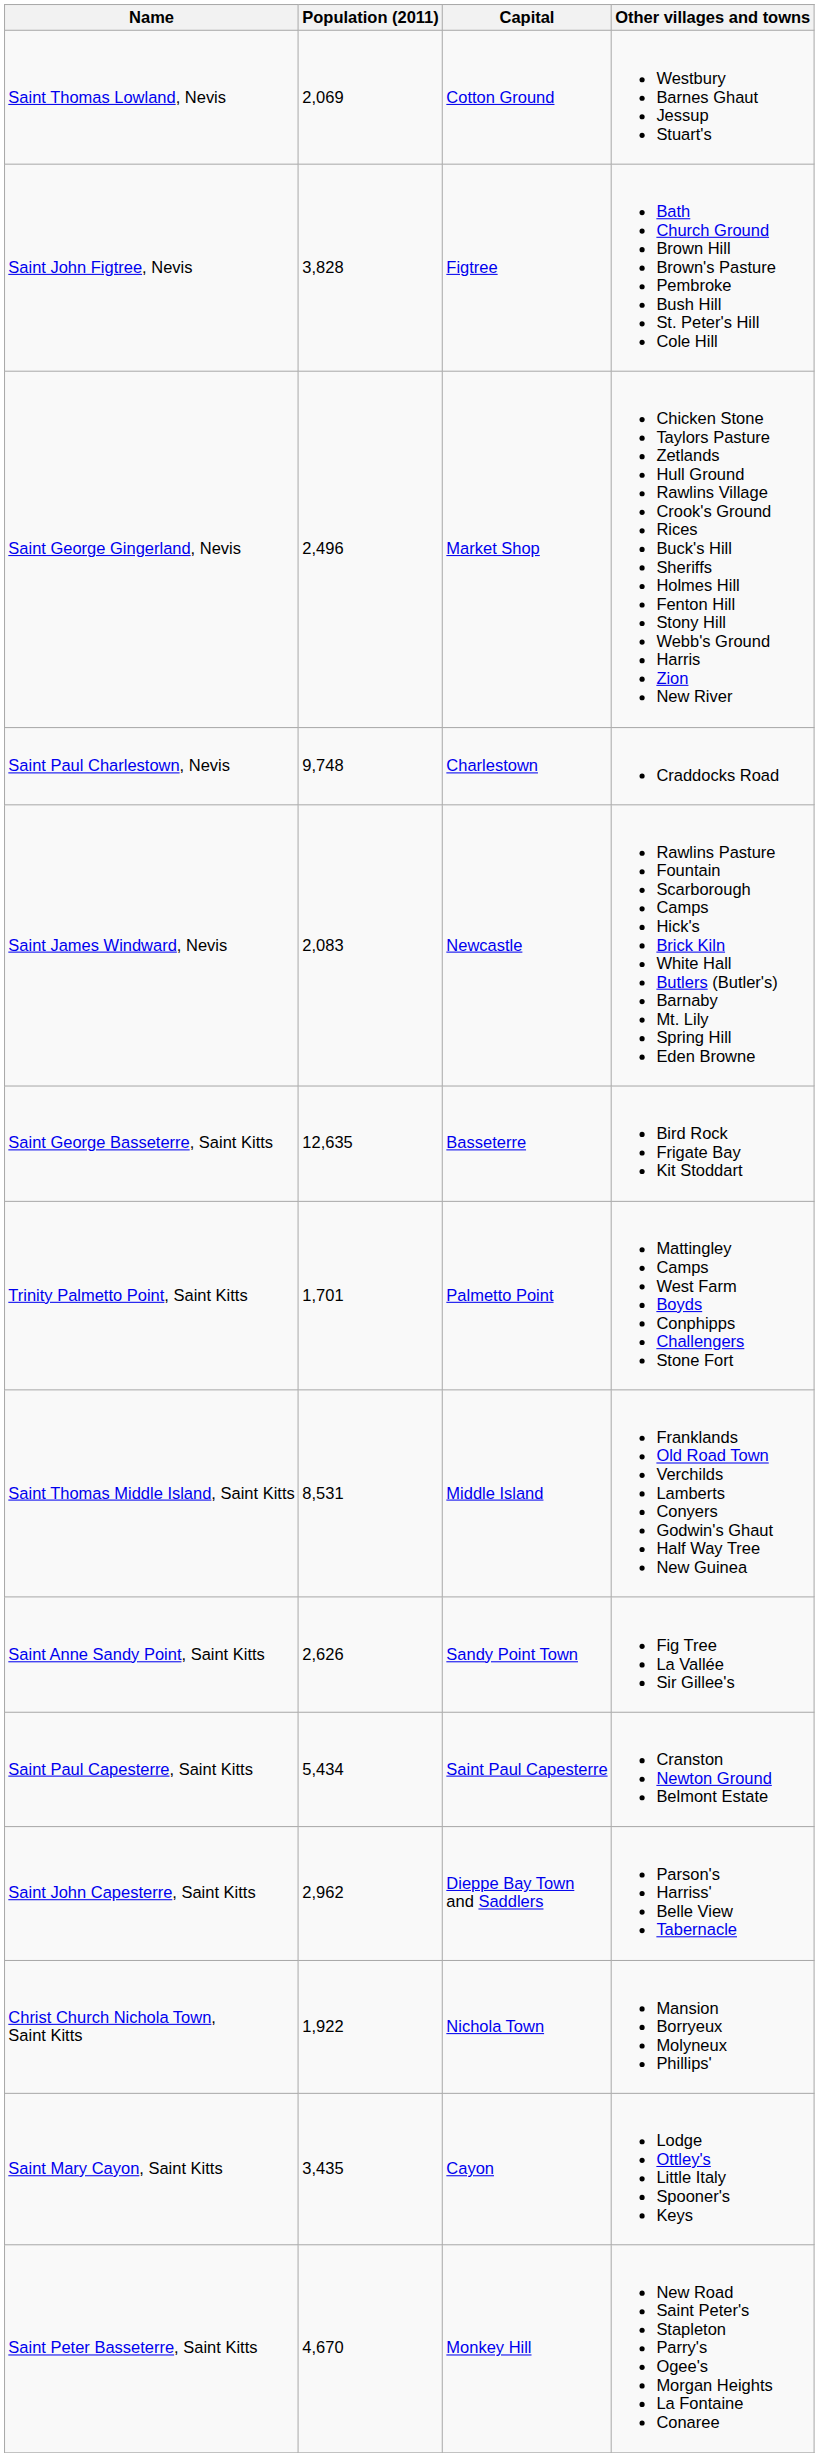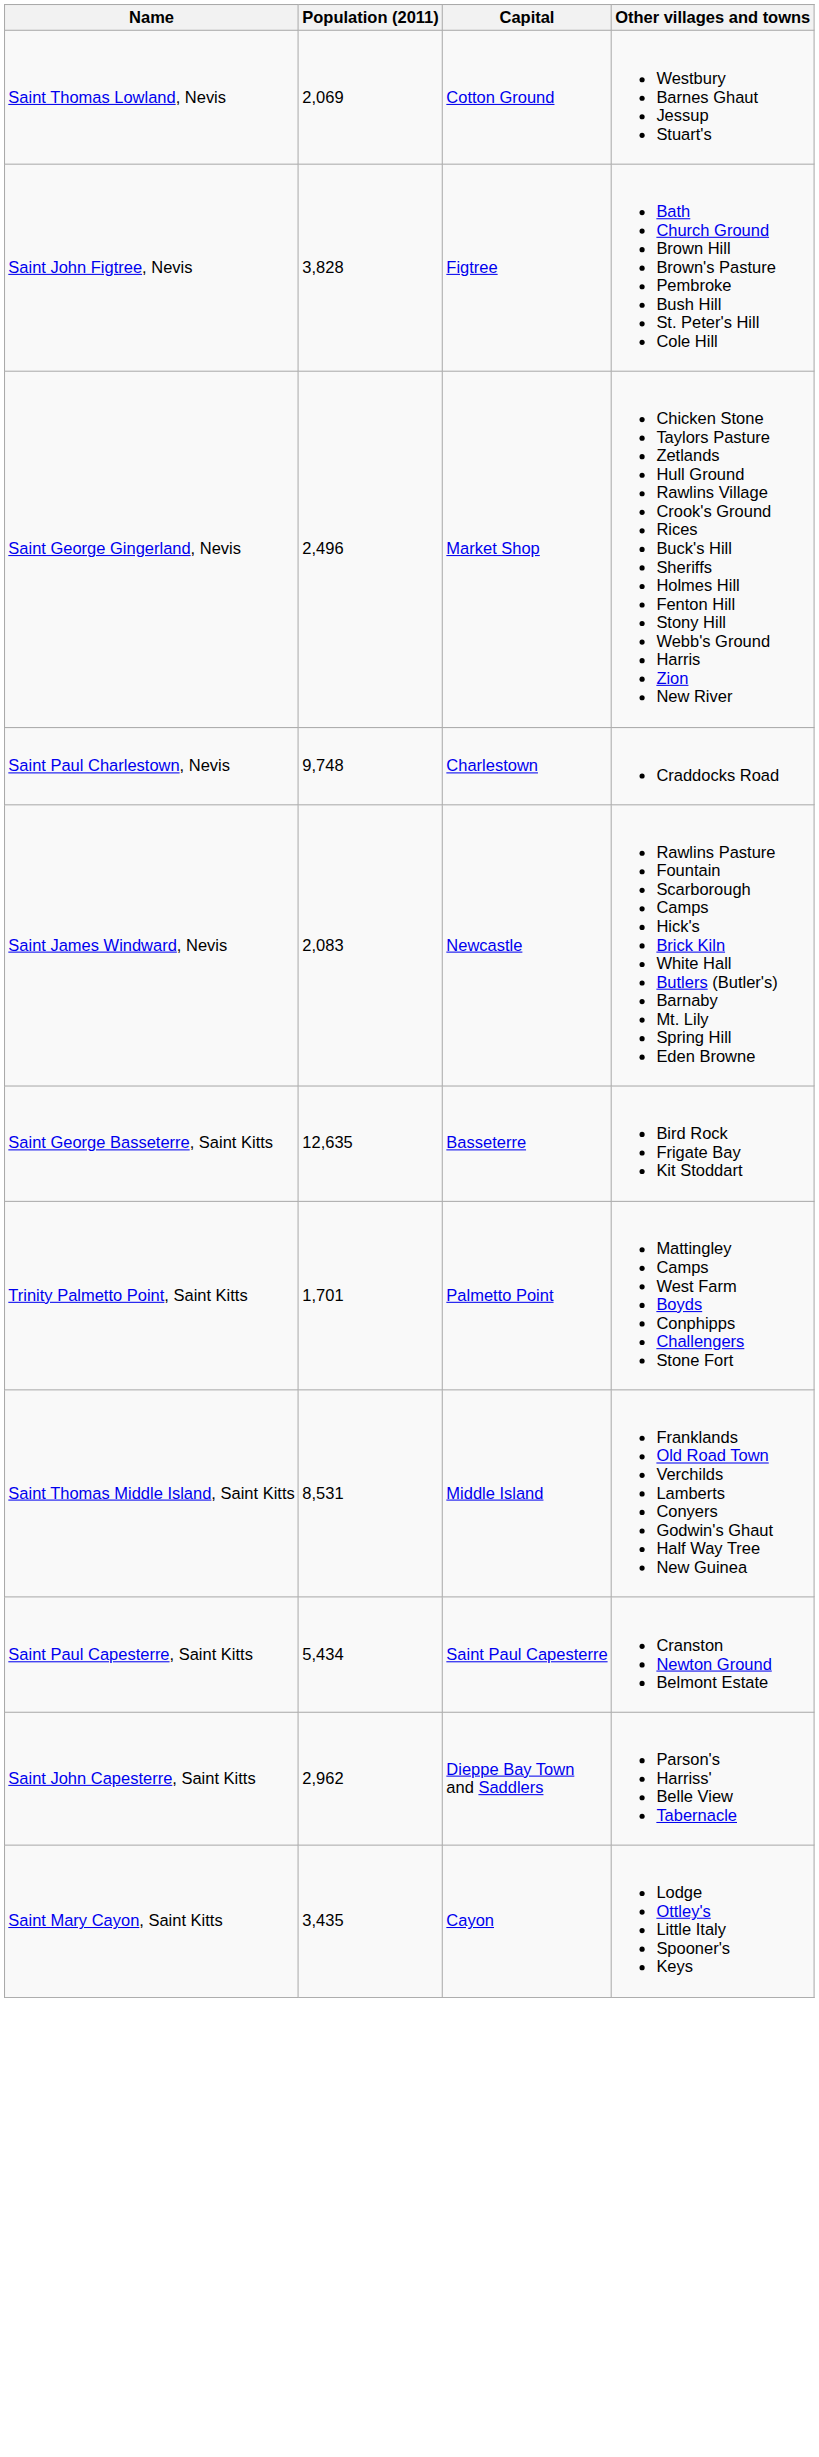- row: (137, 1654)
- row: (112, 2026)
- row: (133, 2348)
